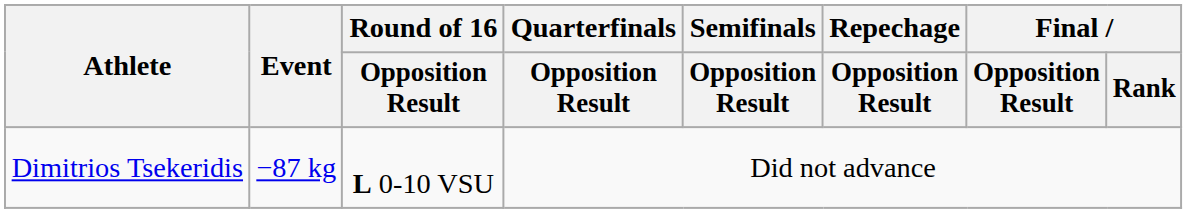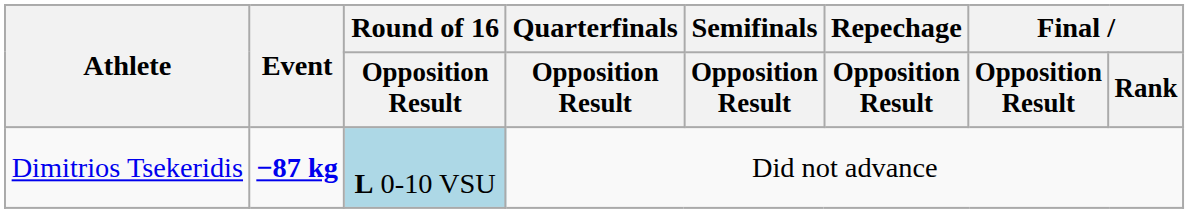(296, 167) normal -> (297, 167) bold
(423, 184) no background -> (425, 184) lightblue background
